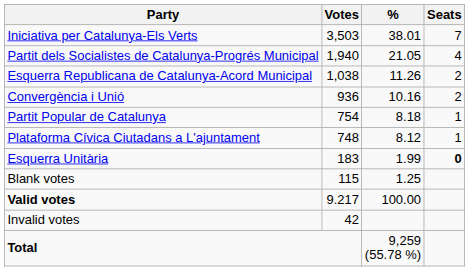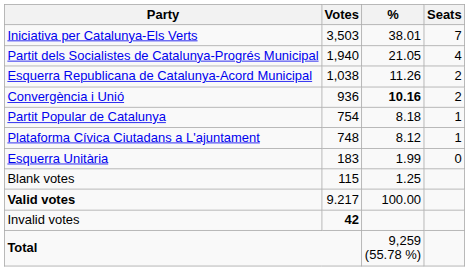(405, 96) normal -> (405, 96) bold
(458, 158) bold -> (458, 158) normal
(352, 220) normal -> (352, 220) bold
